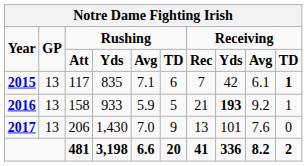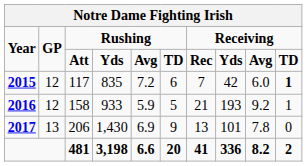(52, 82) 13 -> (52, 82) 12
(146, 82) 7.1 -> (146, 82) 7.2
(261, 82) 6.1 -> (261, 82) 6.0
(52, 104) 13 -> (52, 104) 12
(231, 104) bold -> (231, 104) normal
(146, 127) 7.0 -> (146, 127) 6.9
(261, 127) 7.6 -> (261, 127) 7.8
